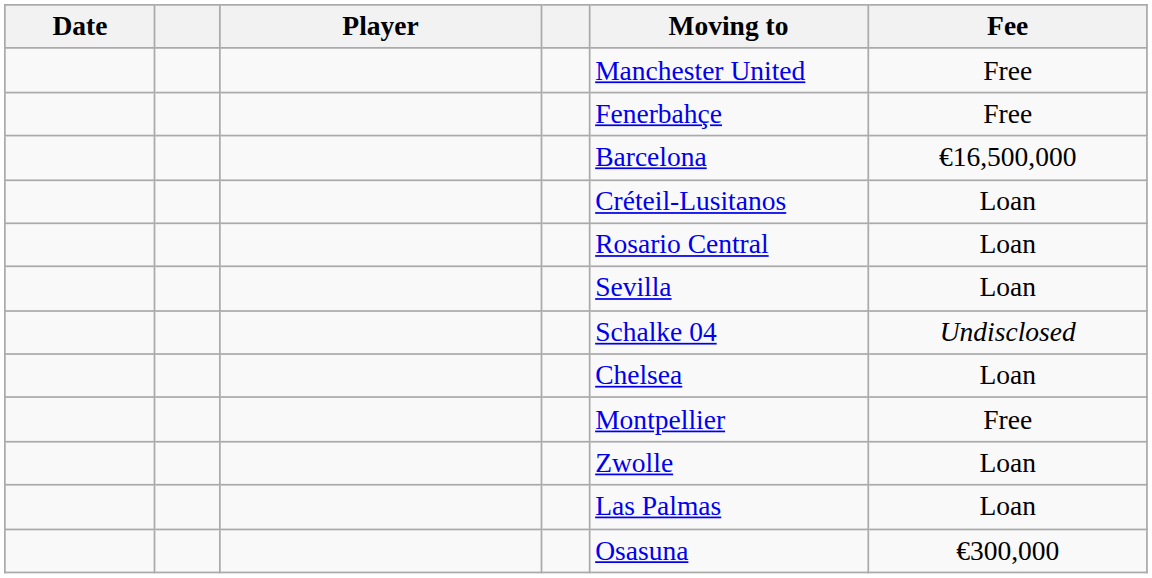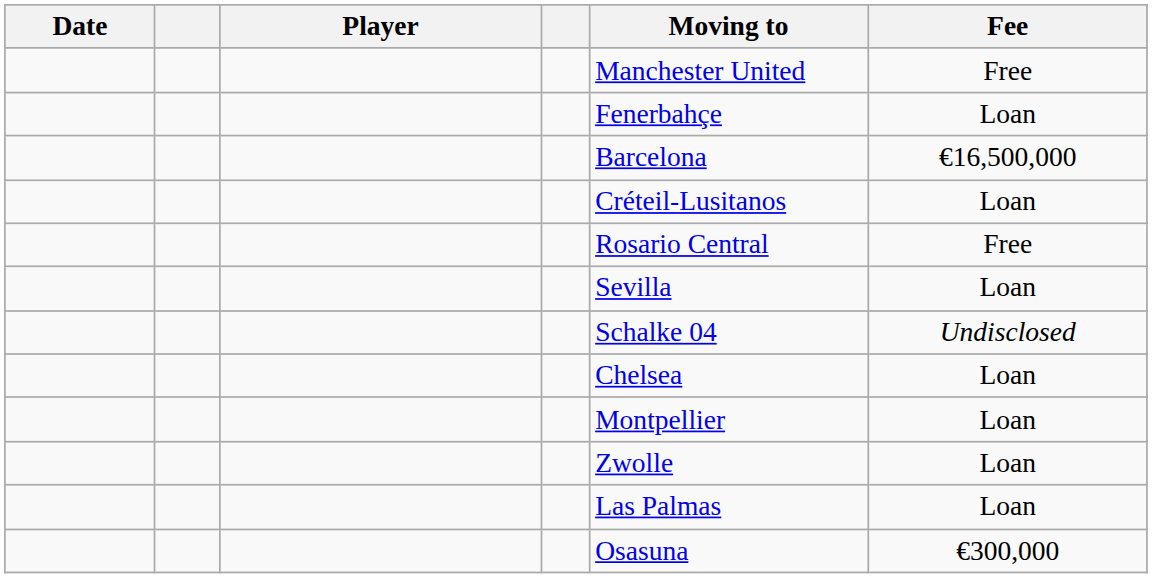(1008, 113) Free -> (1008, 113) Loan
(1008, 244) Loan -> (1008, 244) Free
(1008, 419) Free -> (1008, 419) Loan
